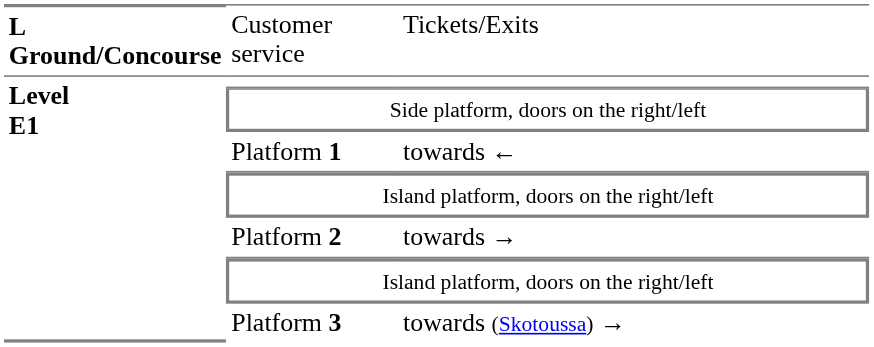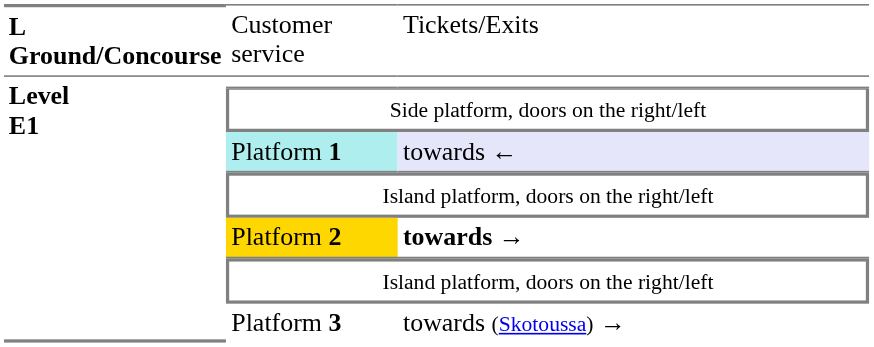(286, 151) no background -> (286, 151) paleturquoise background
(460, 151) no background -> (460, 151) lavender background
(286, 236) no background -> (286, 236) gold background
(460, 236) normal -> (464, 236) bold
